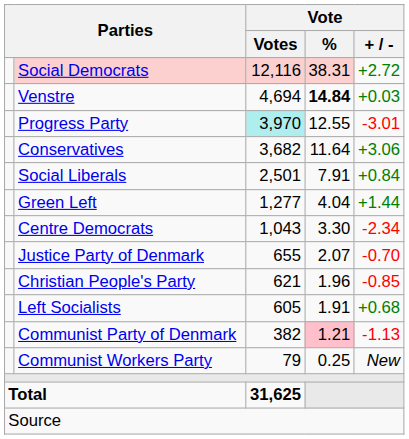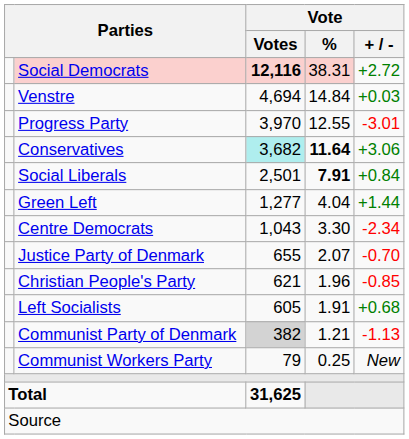(276, 70) normal -> (276, 70) bold
(329, 96) bold -> (329, 96) normal
(280, 123) paleturquoise background -> (280, 123) no background
(280, 149) no background -> (280, 149) paleturquoise background
(330, 149) normal -> (330, 149) bold
(334, 176) normal -> (334, 176) bold
(287, 334) no background -> (287, 334) lightgrey background
(334, 334) pink background -> (334, 334) no background
